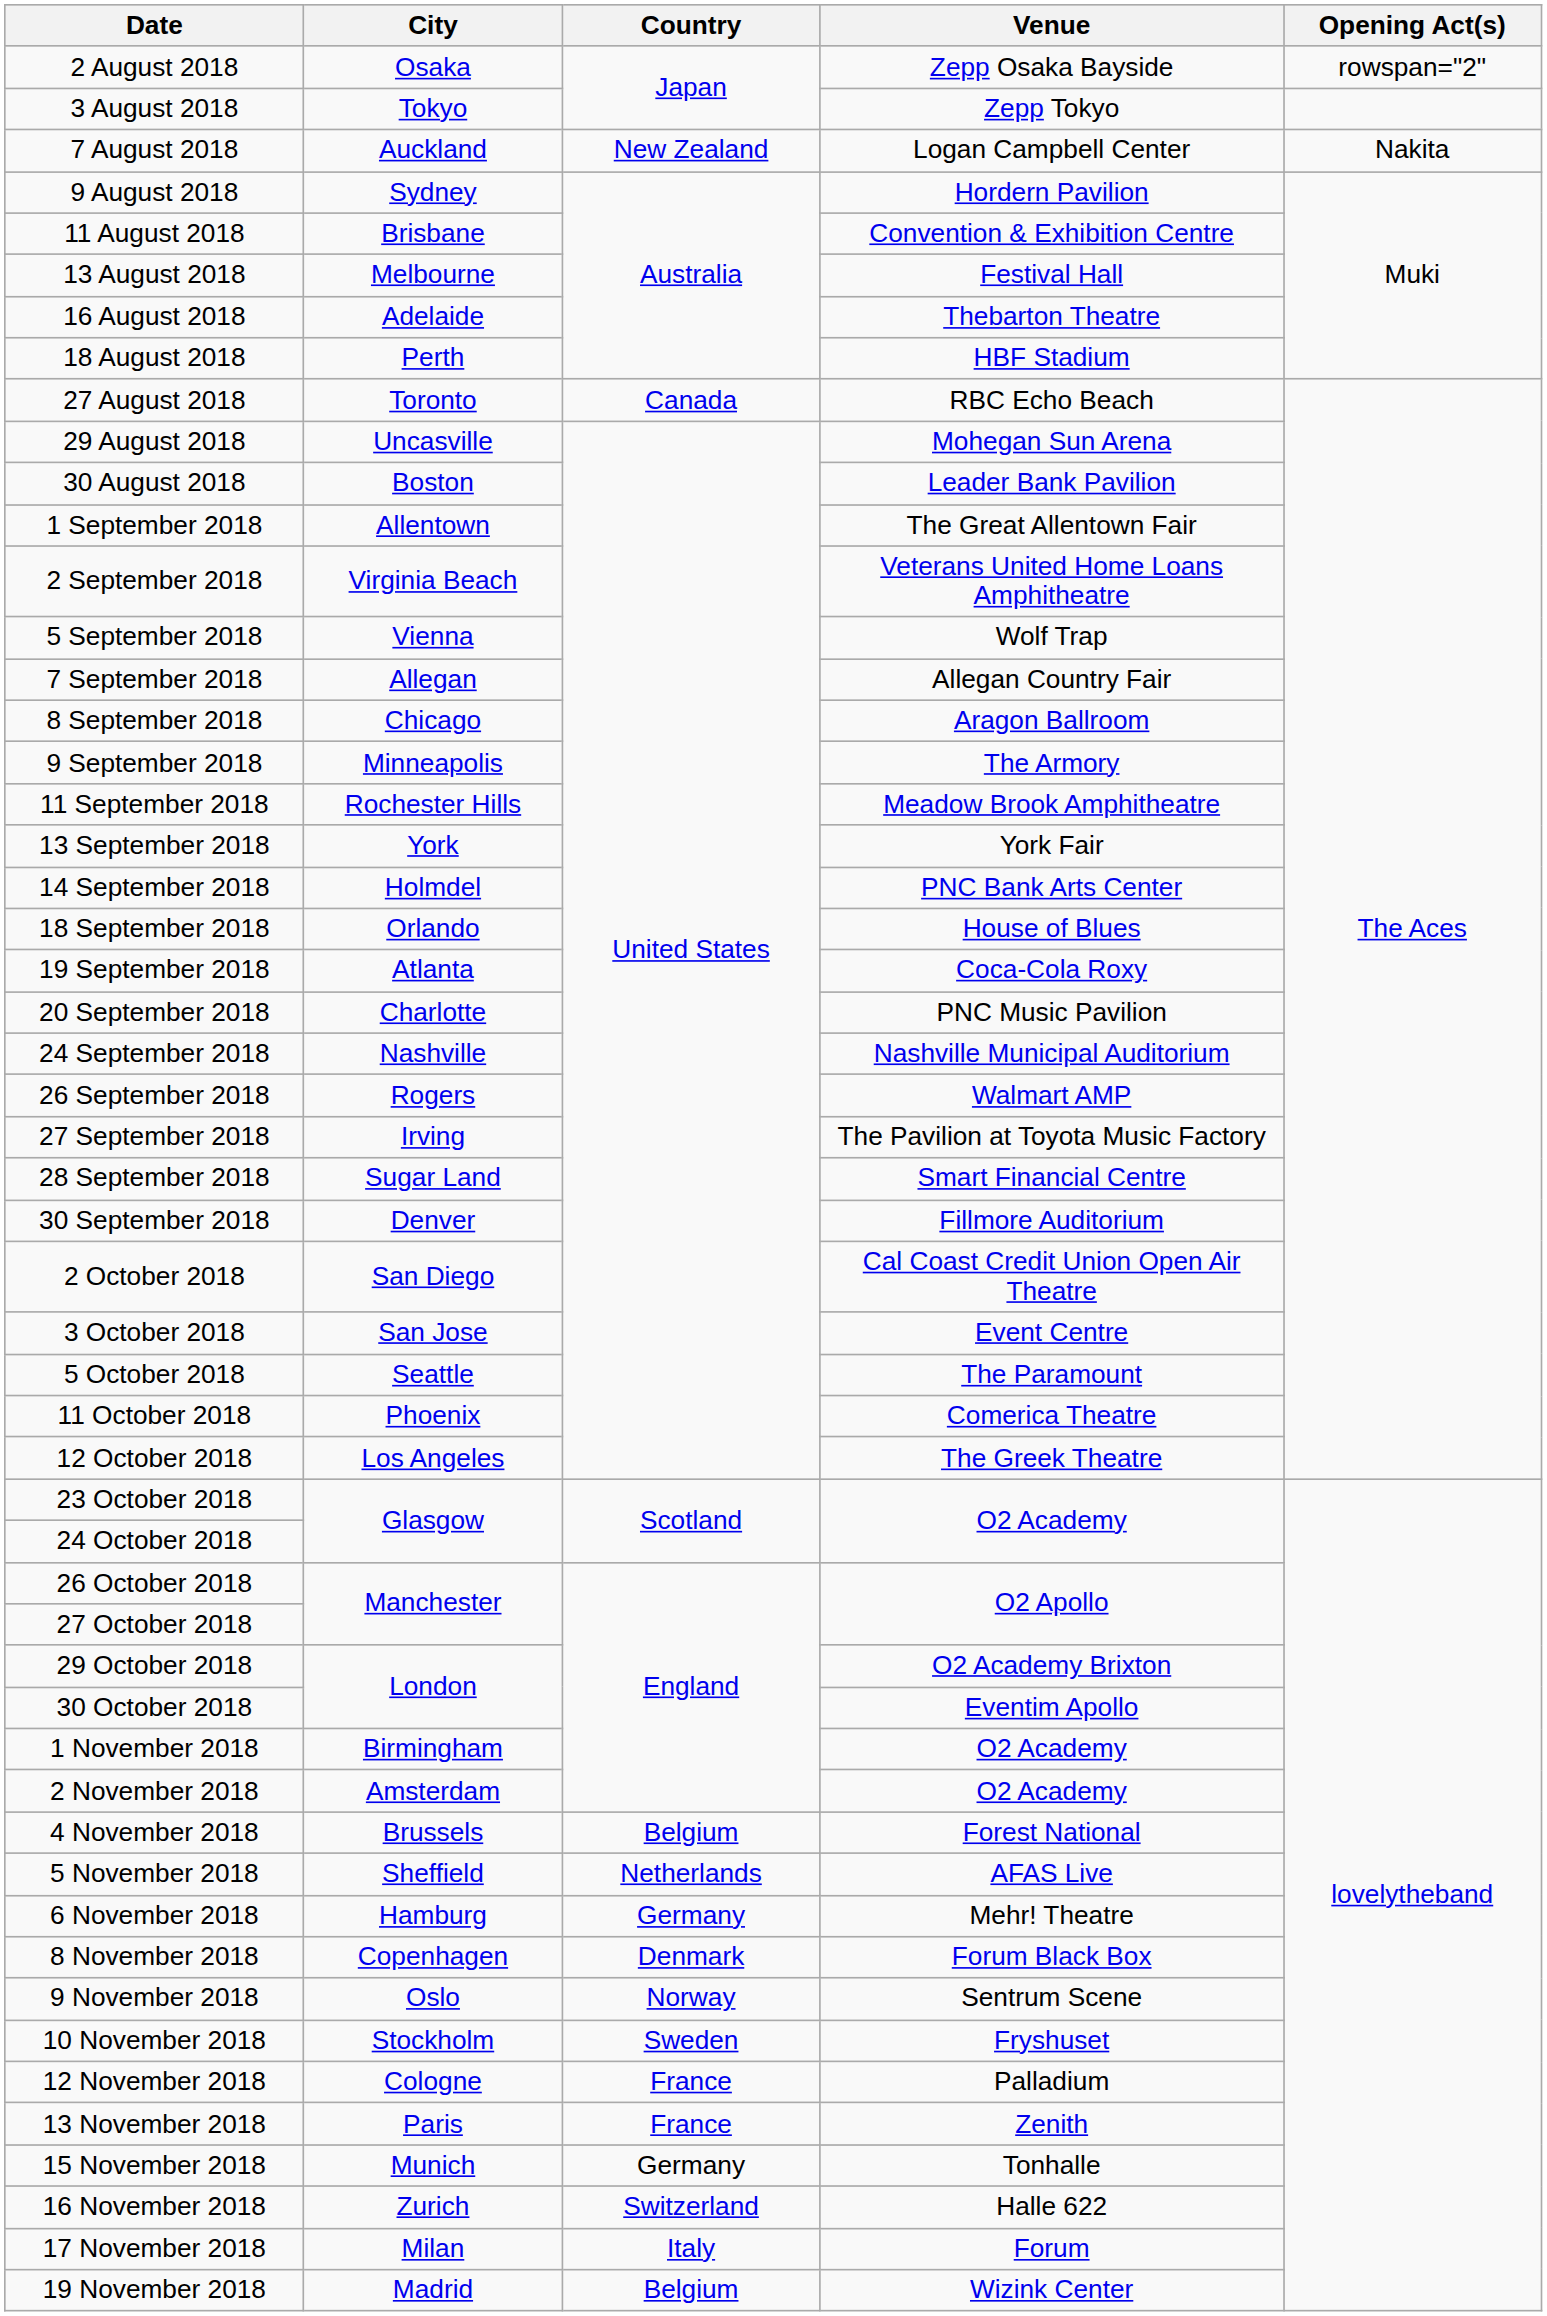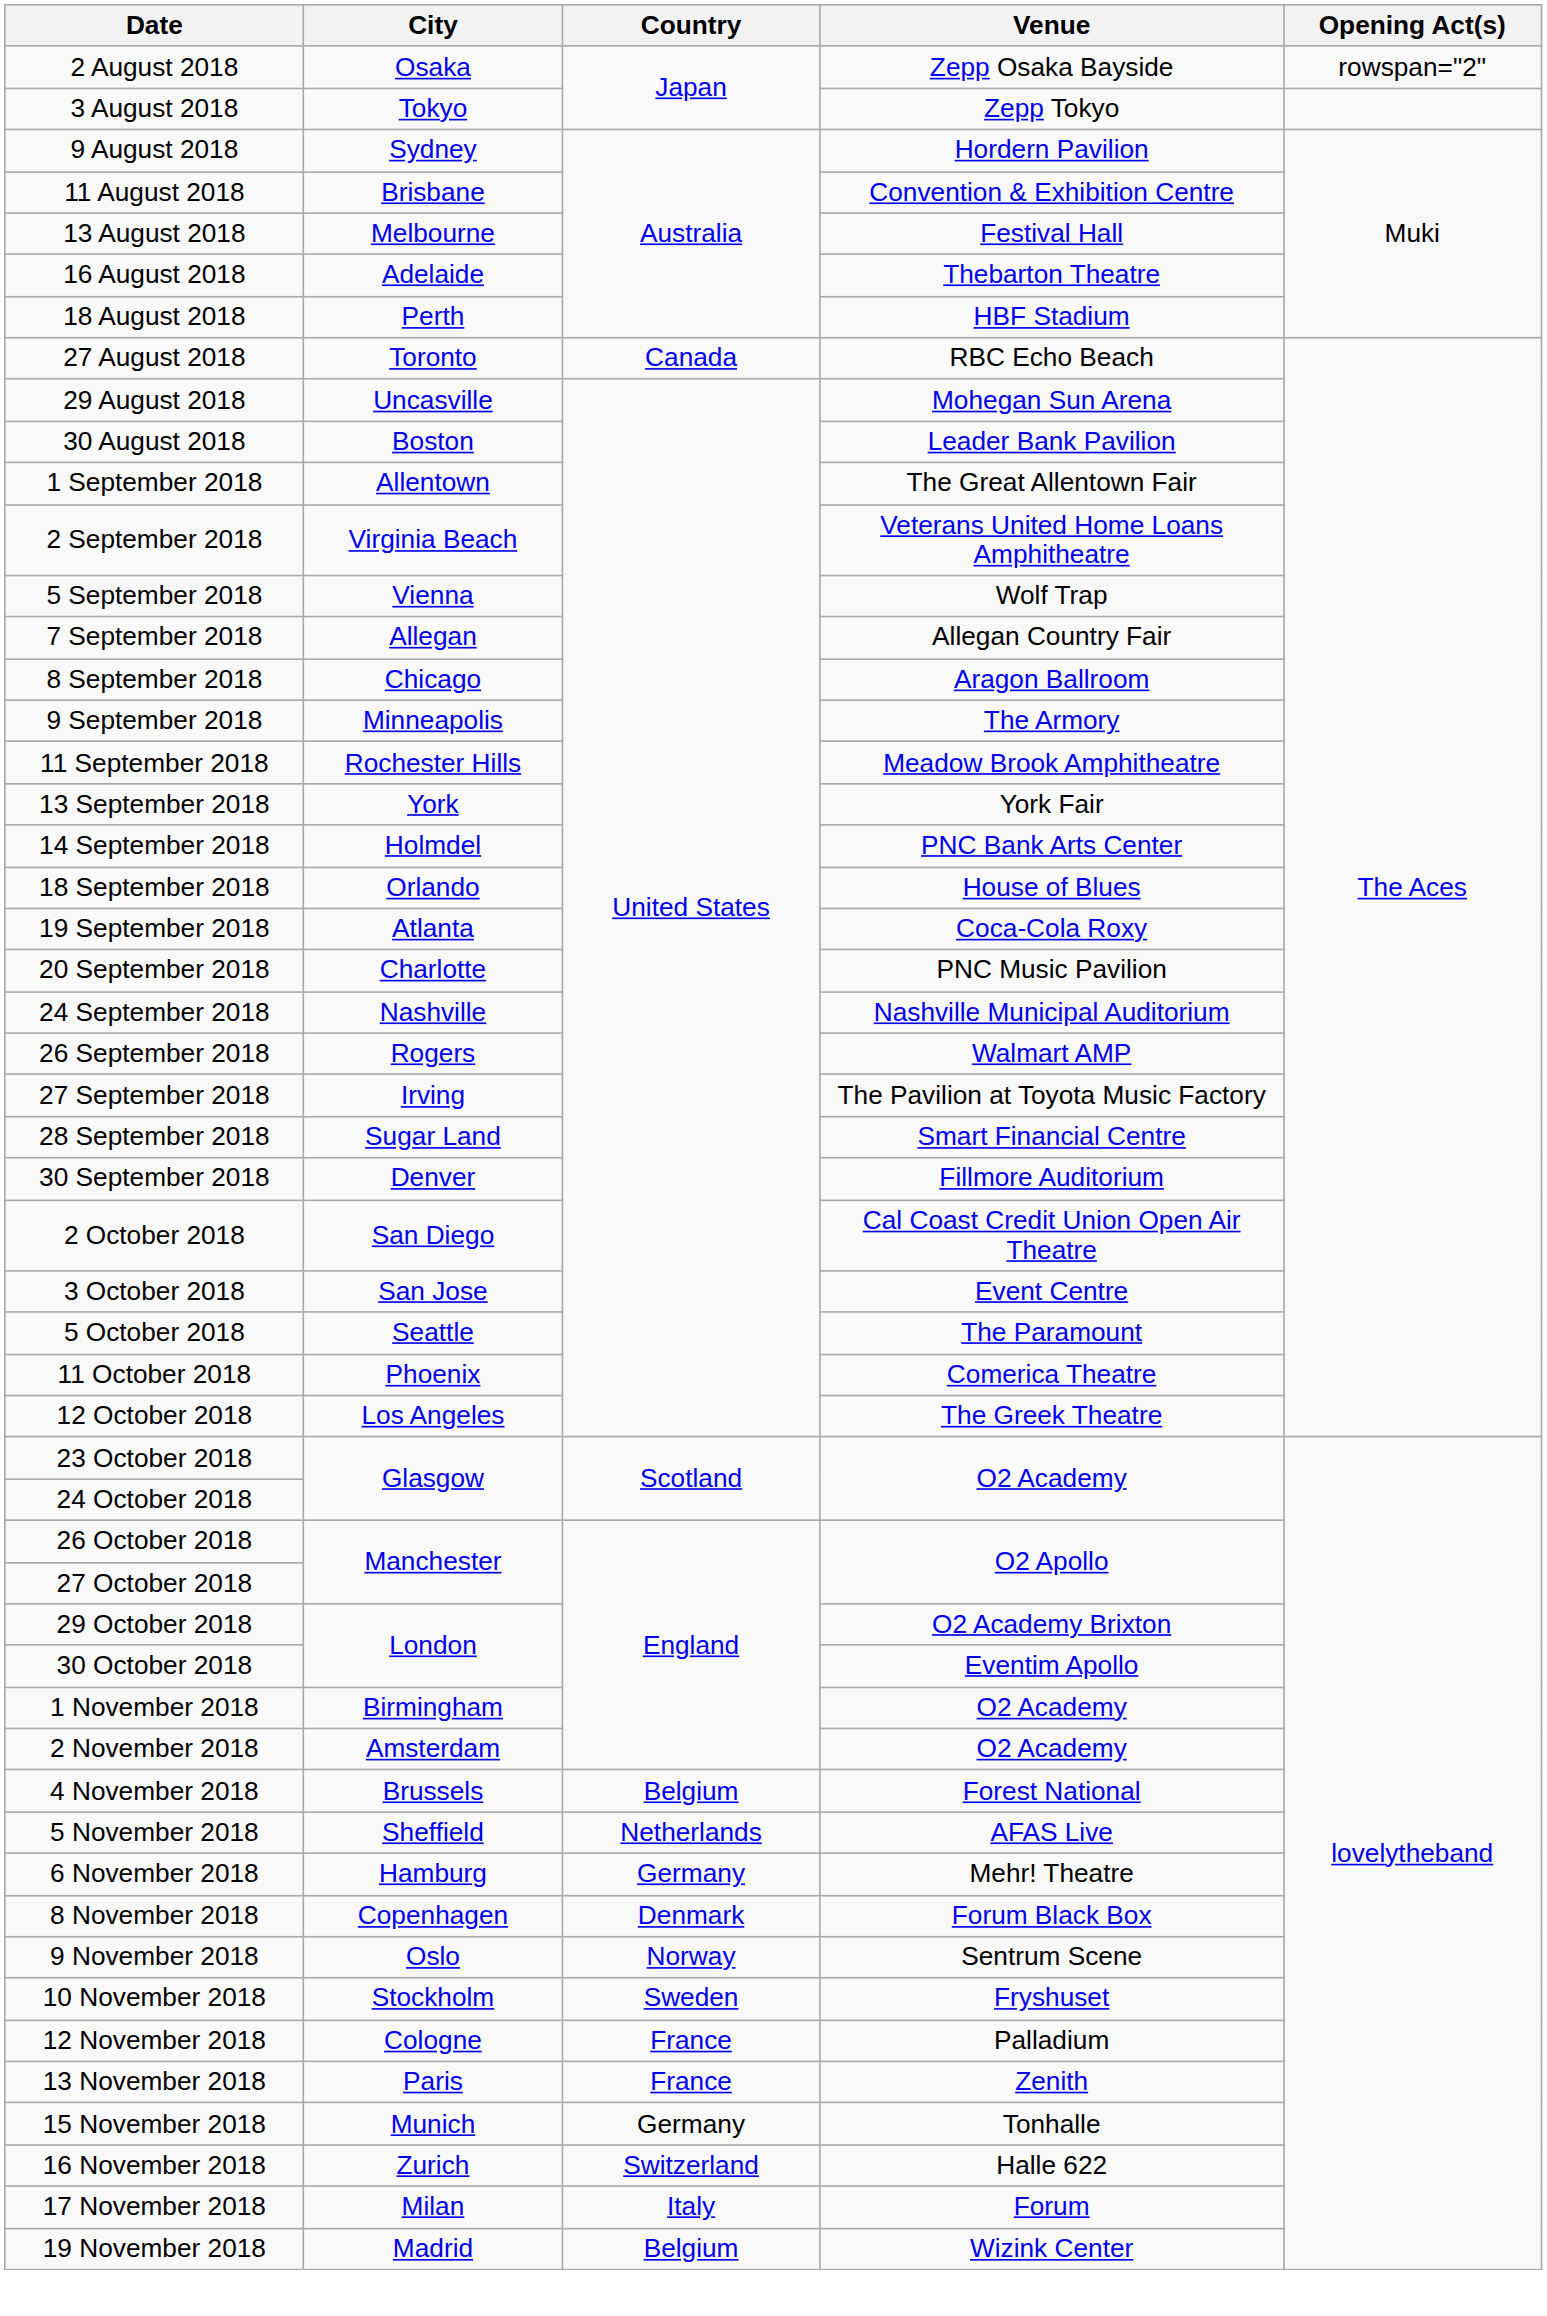- row: (154, 150)
